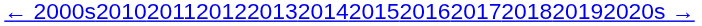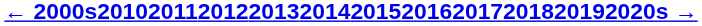(350, 11) normal -> (351, 11) bold
